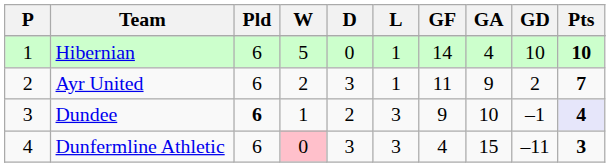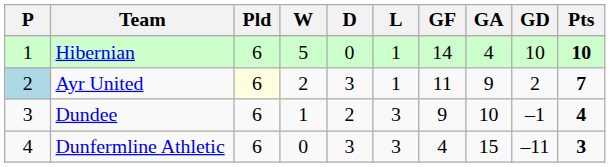(28, 83) no background -> (28, 83) lightblue background
(257, 83) no background -> (257, 83) lightyellow background
(257, 114) bold -> (257, 114) normal
(581, 114) lavender background -> (581, 114) no background
(303, 146) pink background -> (303, 146) no background
